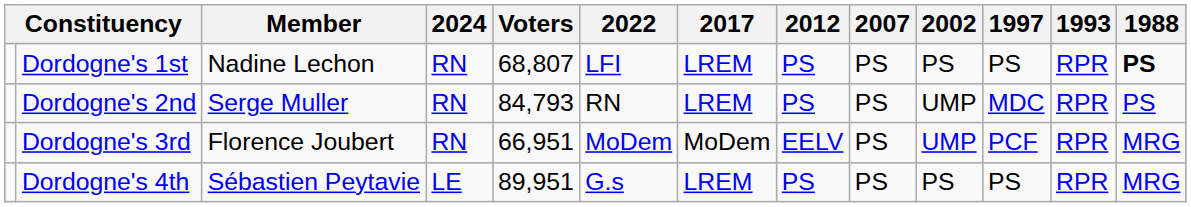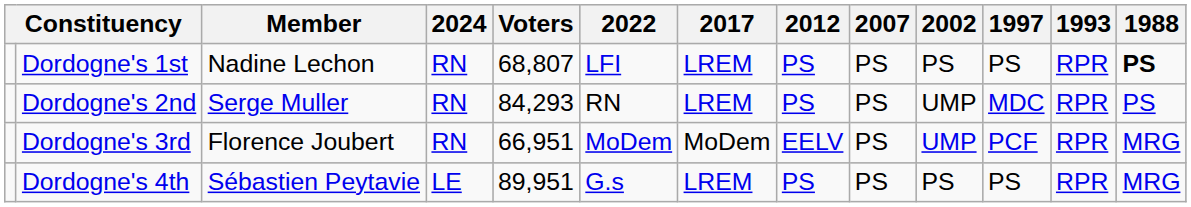(536, 102) 84,793 -> (536, 102) 84,293
